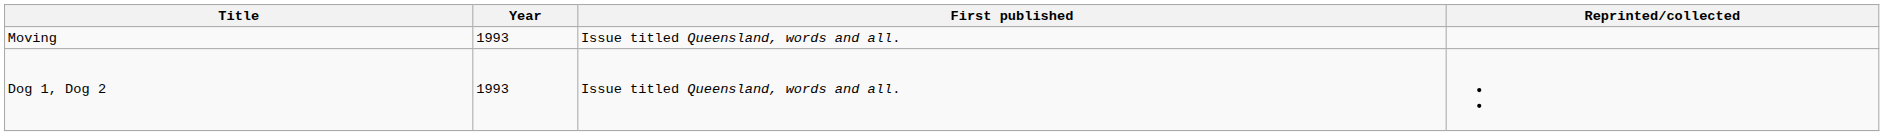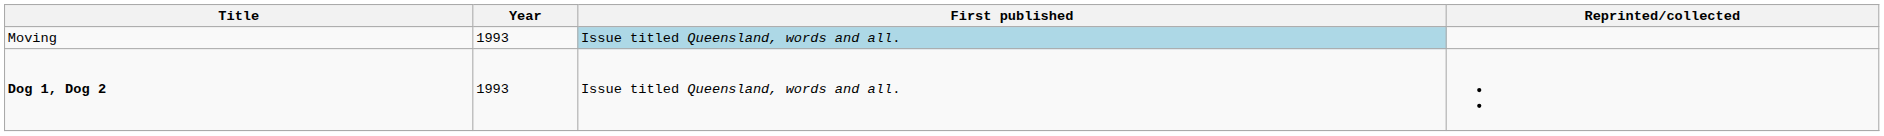(741, 38) no background -> (741, 38) lightblue background
(57, 90) normal -> (57, 90) bold
